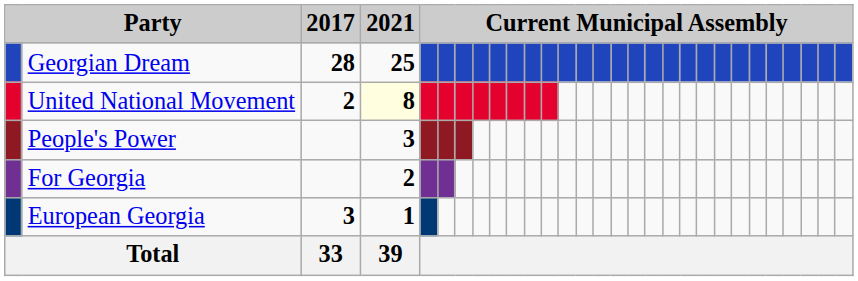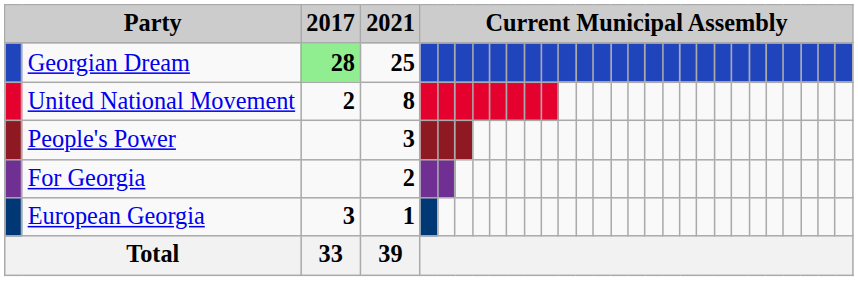(343, 62) no background -> (343, 62) lightgreen background
(409, 100) lightyellow background -> (409, 100) no background
